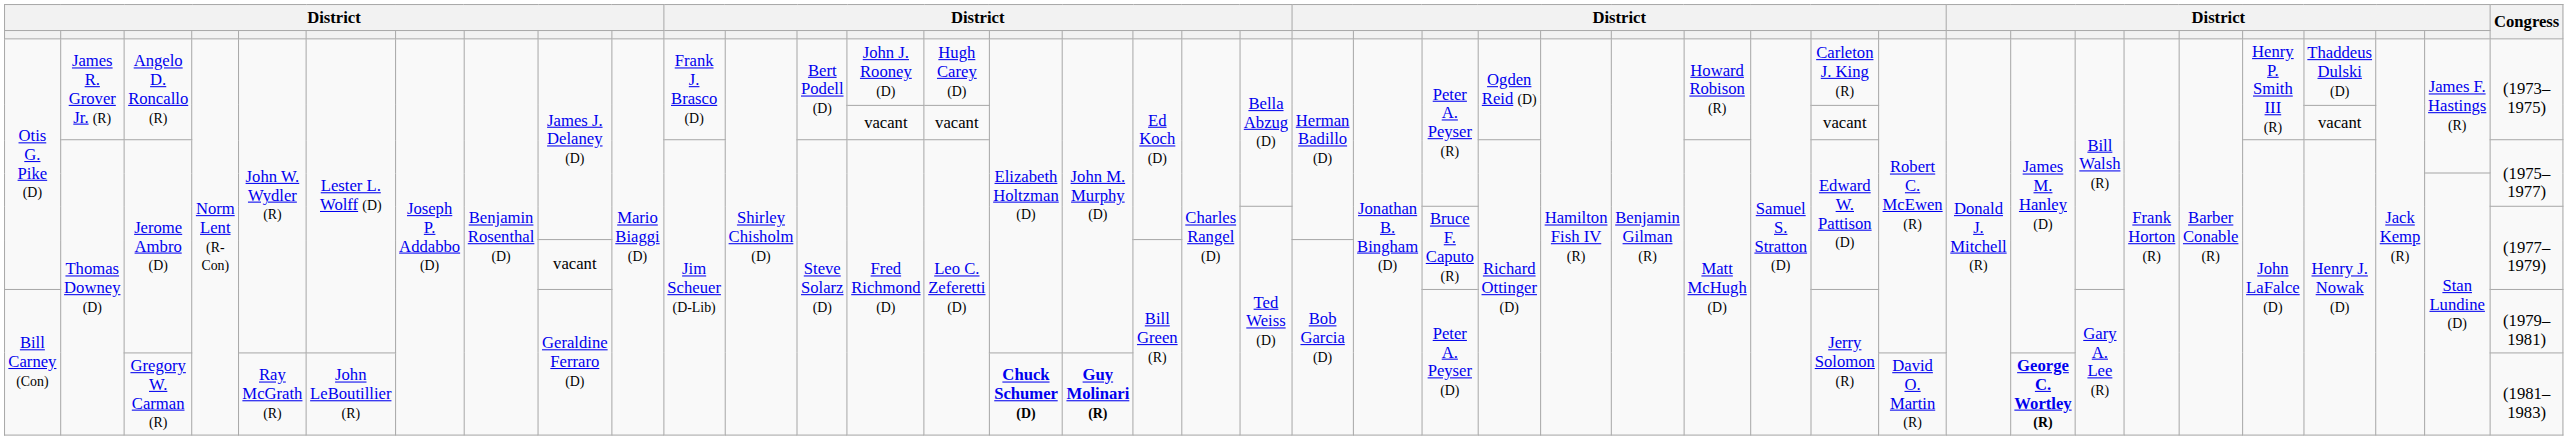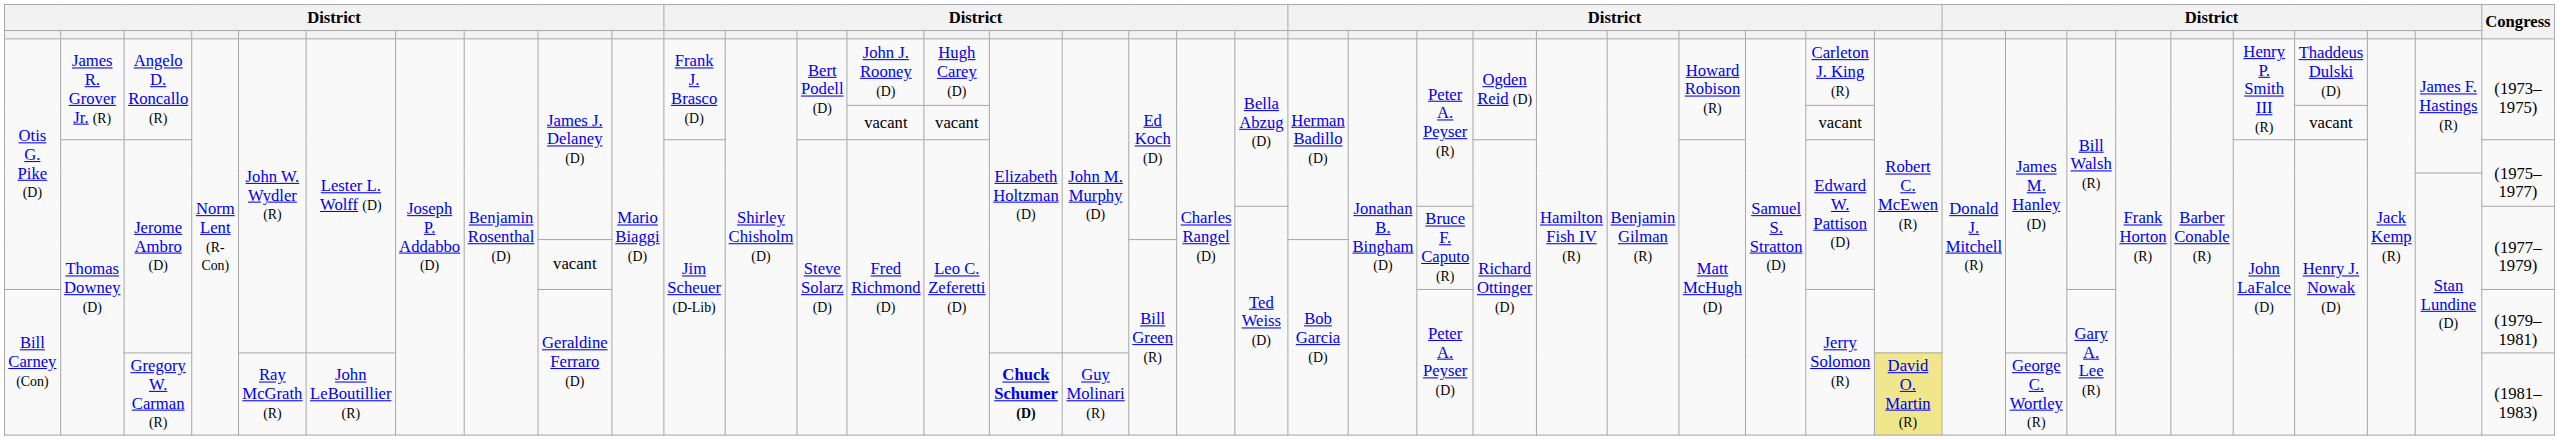(1098, 394) bold -> (1096, 394) normal
(1913, 394) no background -> (1908, 394) khaki background
(2043, 394) bold -> (2036, 394) normal
